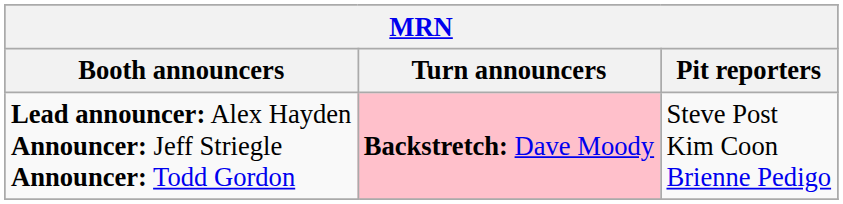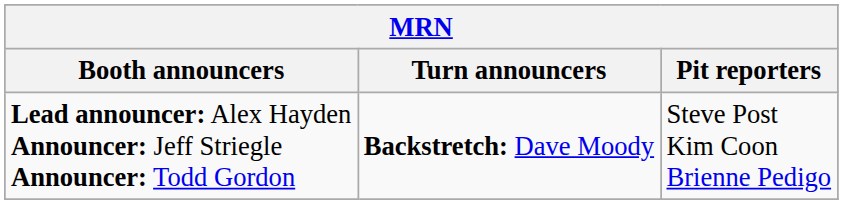(509, 145) pink background -> (509, 145) no background
